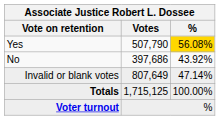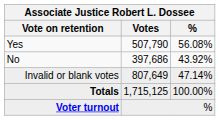(195, 44) gold background -> (195, 44) no background
